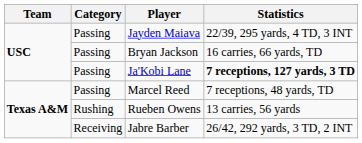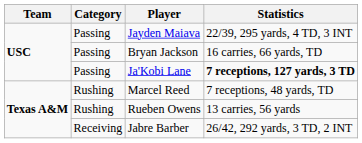(92, 90) Passing -> (94, 90) Rushing
